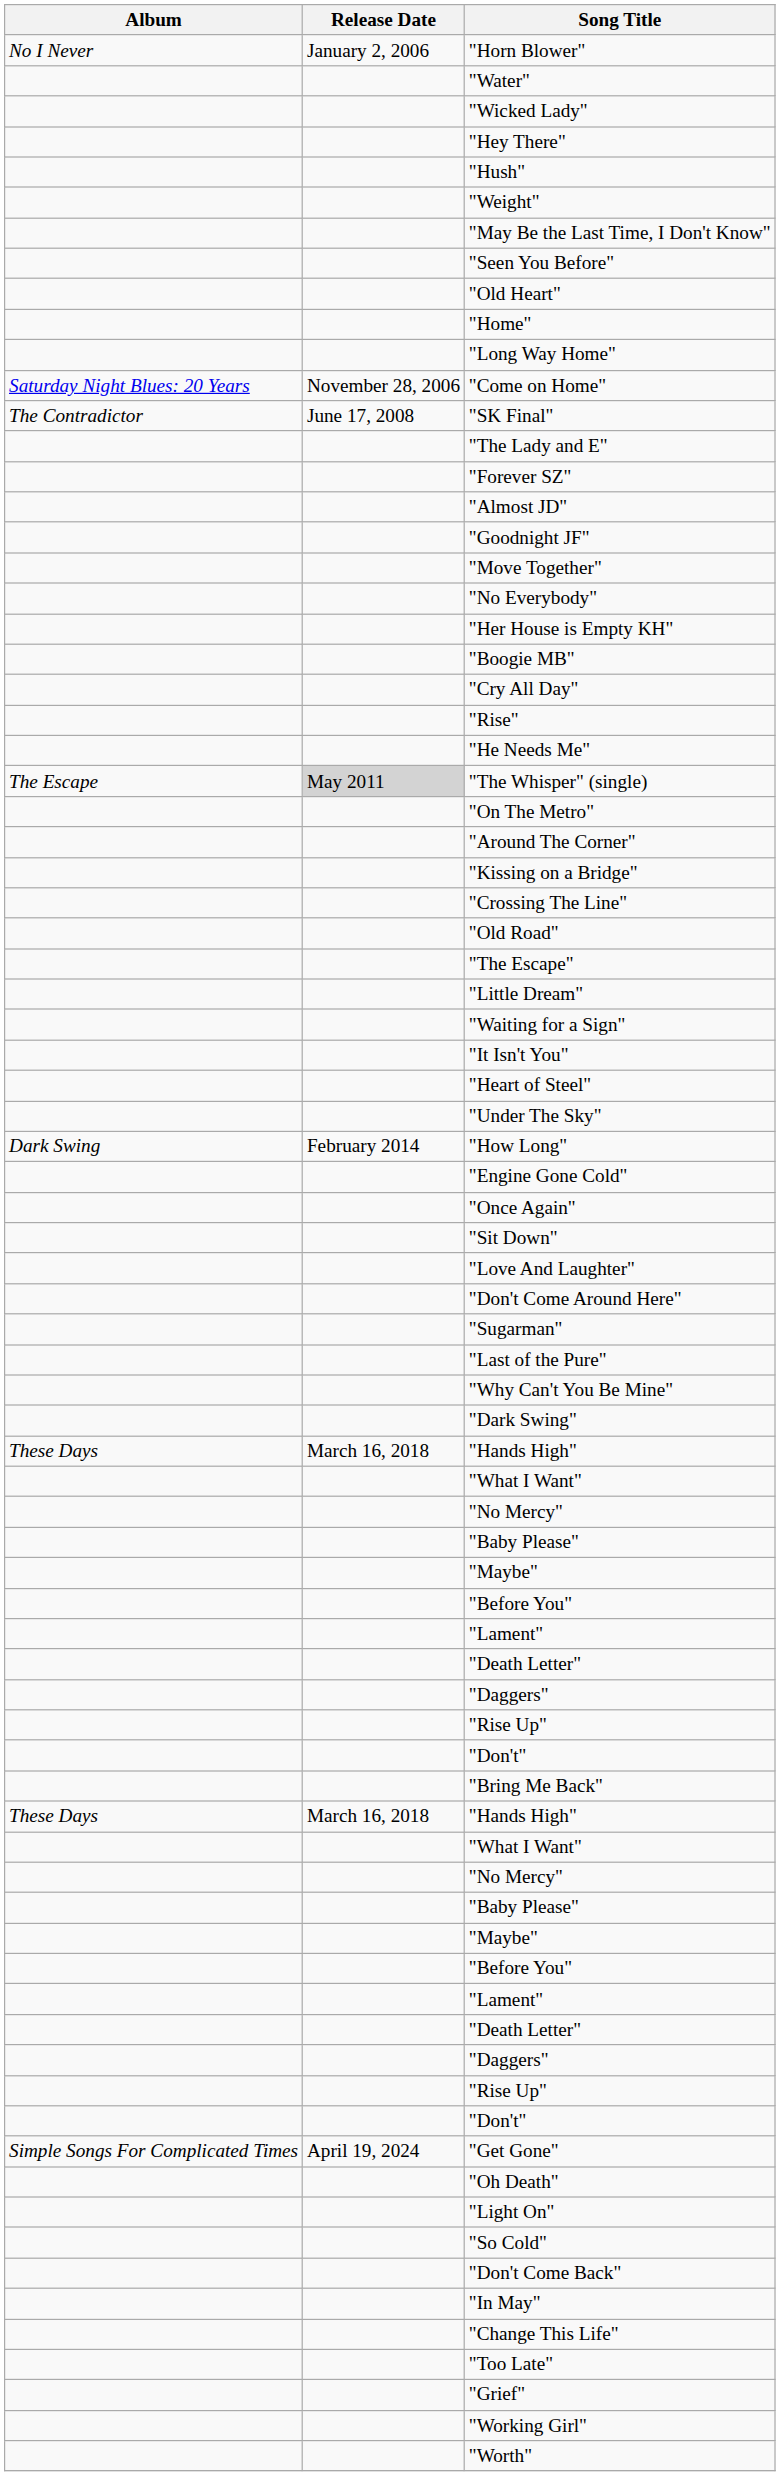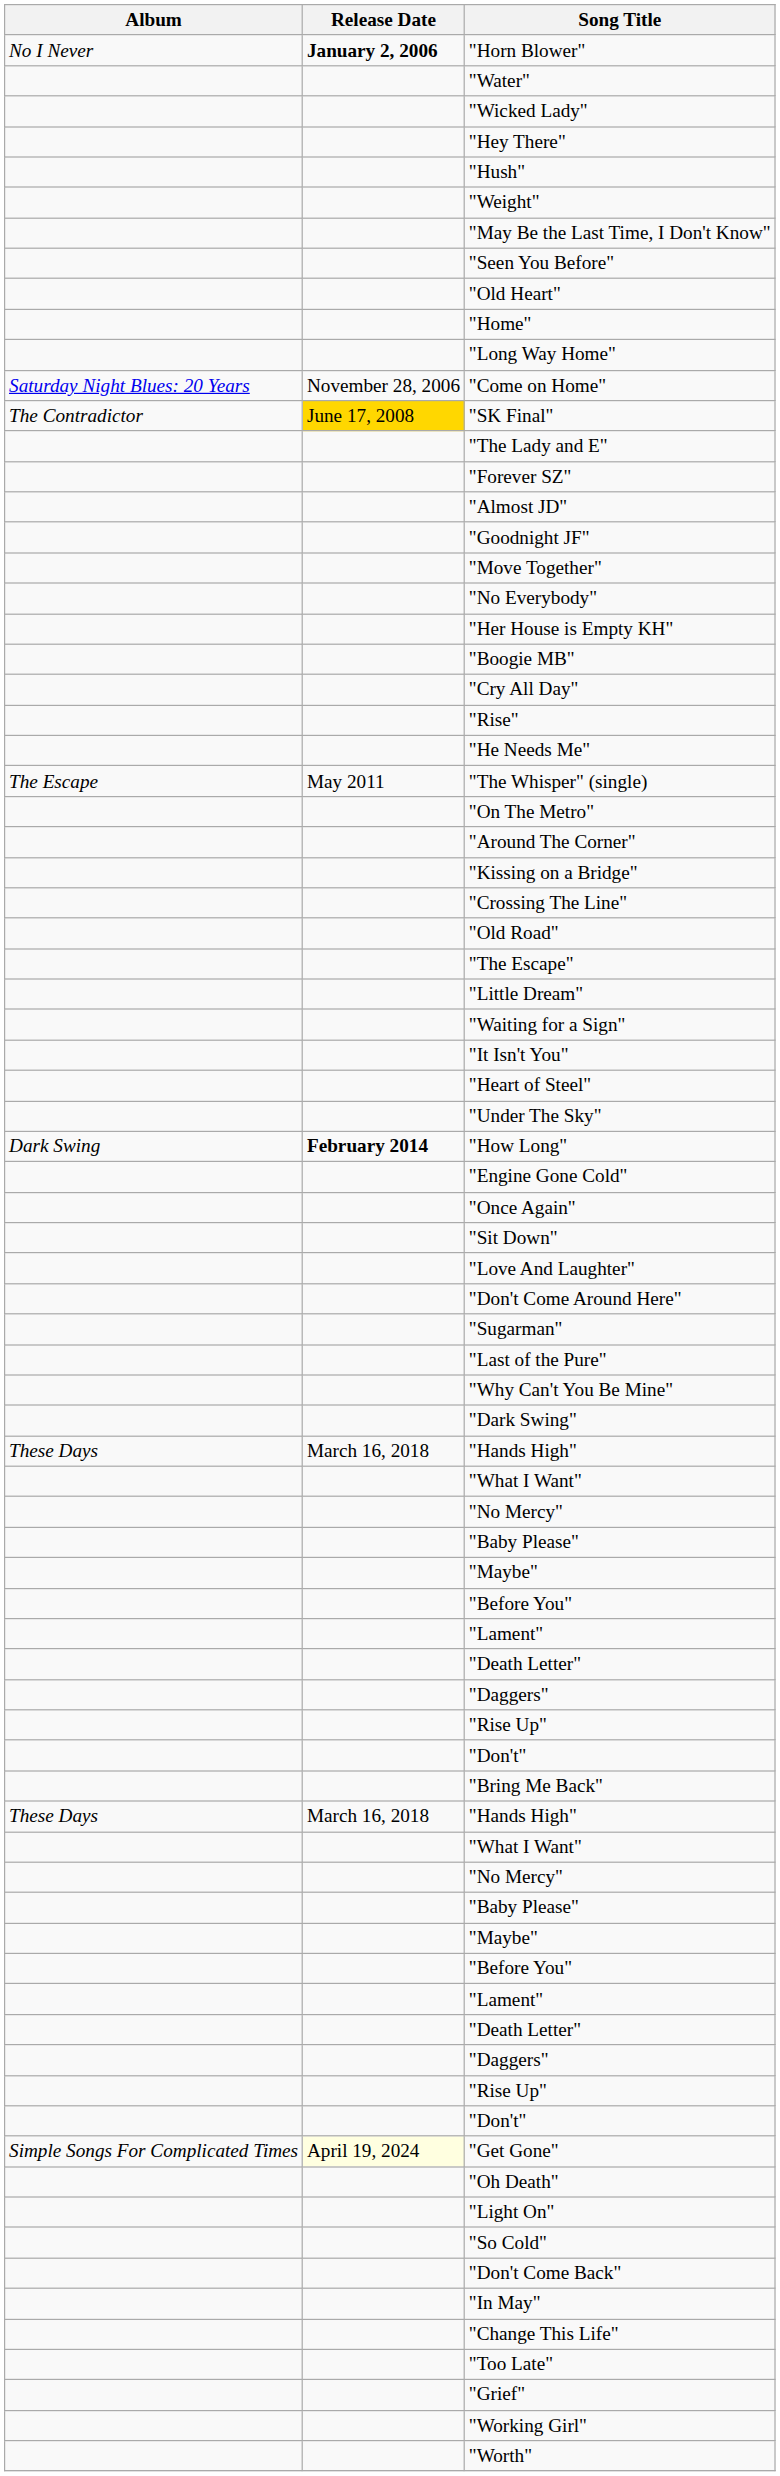(368, 50) normal -> (372, 50) bold
(361, 415) no background -> (361, 415) gold background
(346, 780) lightgrey background -> (346, 780) no background
(363, 1146) normal -> (367, 1146) bold
(363, 2151) no background -> (363, 2151) lightyellow background
